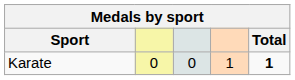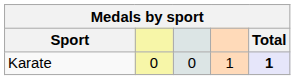(269, 63) no background -> (269, 63) lavender background
